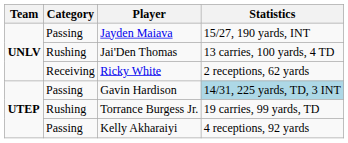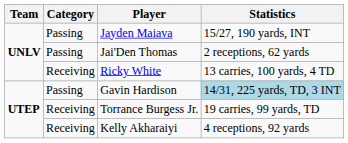(66, 52) Rushing -> (64, 52) Passing
(269, 52) 13 carries, 100 yards, 4 TD -> (256, 52) 2 receptions, 62 yards
(256, 71) 2 receptions, 62 yards -> (269, 71) 13 carries, 100 yards, 4 TD
(66, 109) Rushing -> (70, 109) Receiving
(64, 128) Passing -> (70, 128) Receiving
